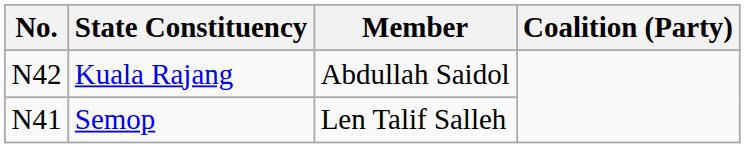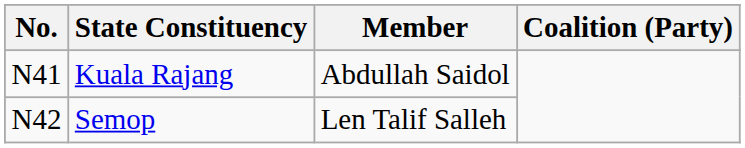(37, 73) N42 -> (37, 73) N41
(37, 119) N41 -> (37, 119) N42
